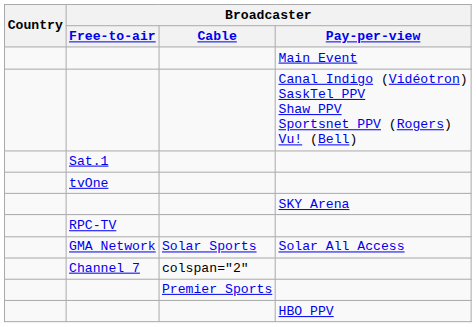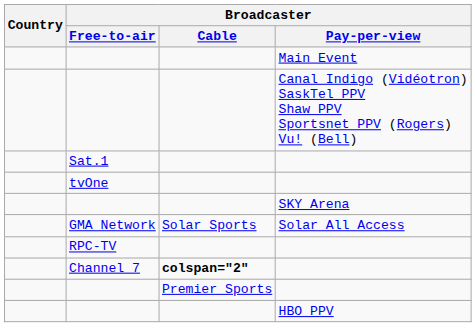rows swapped: (93, 226) <-> (112, 247)
(205, 268) normal -> (205, 268) bold
